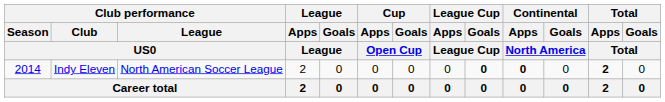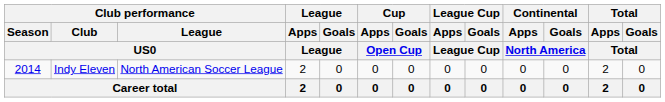(484, 69) bold -> (484, 69) normal
(523, 69) bold -> (523, 69) normal
(605, 69) bold -> (605, 69) normal
